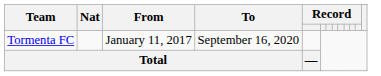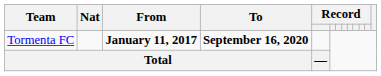(149, 40) normal -> (151, 40) bold
(248, 40) normal -> (256, 40) bold
